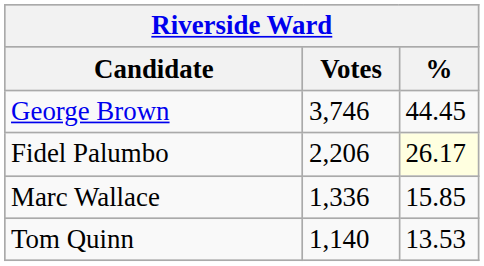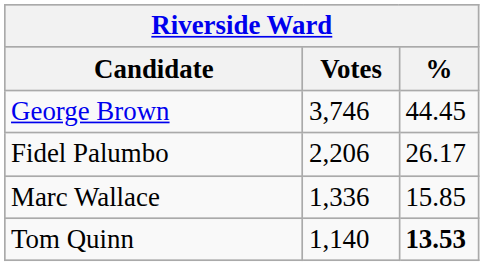(436, 153) lightyellow background -> (436, 153) no background
(436, 238) normal -> (436, 238) bold
